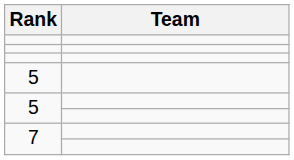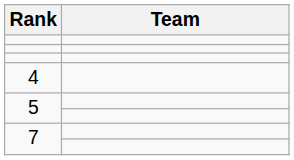(33, 77) 5 -> (33, 77) 4
